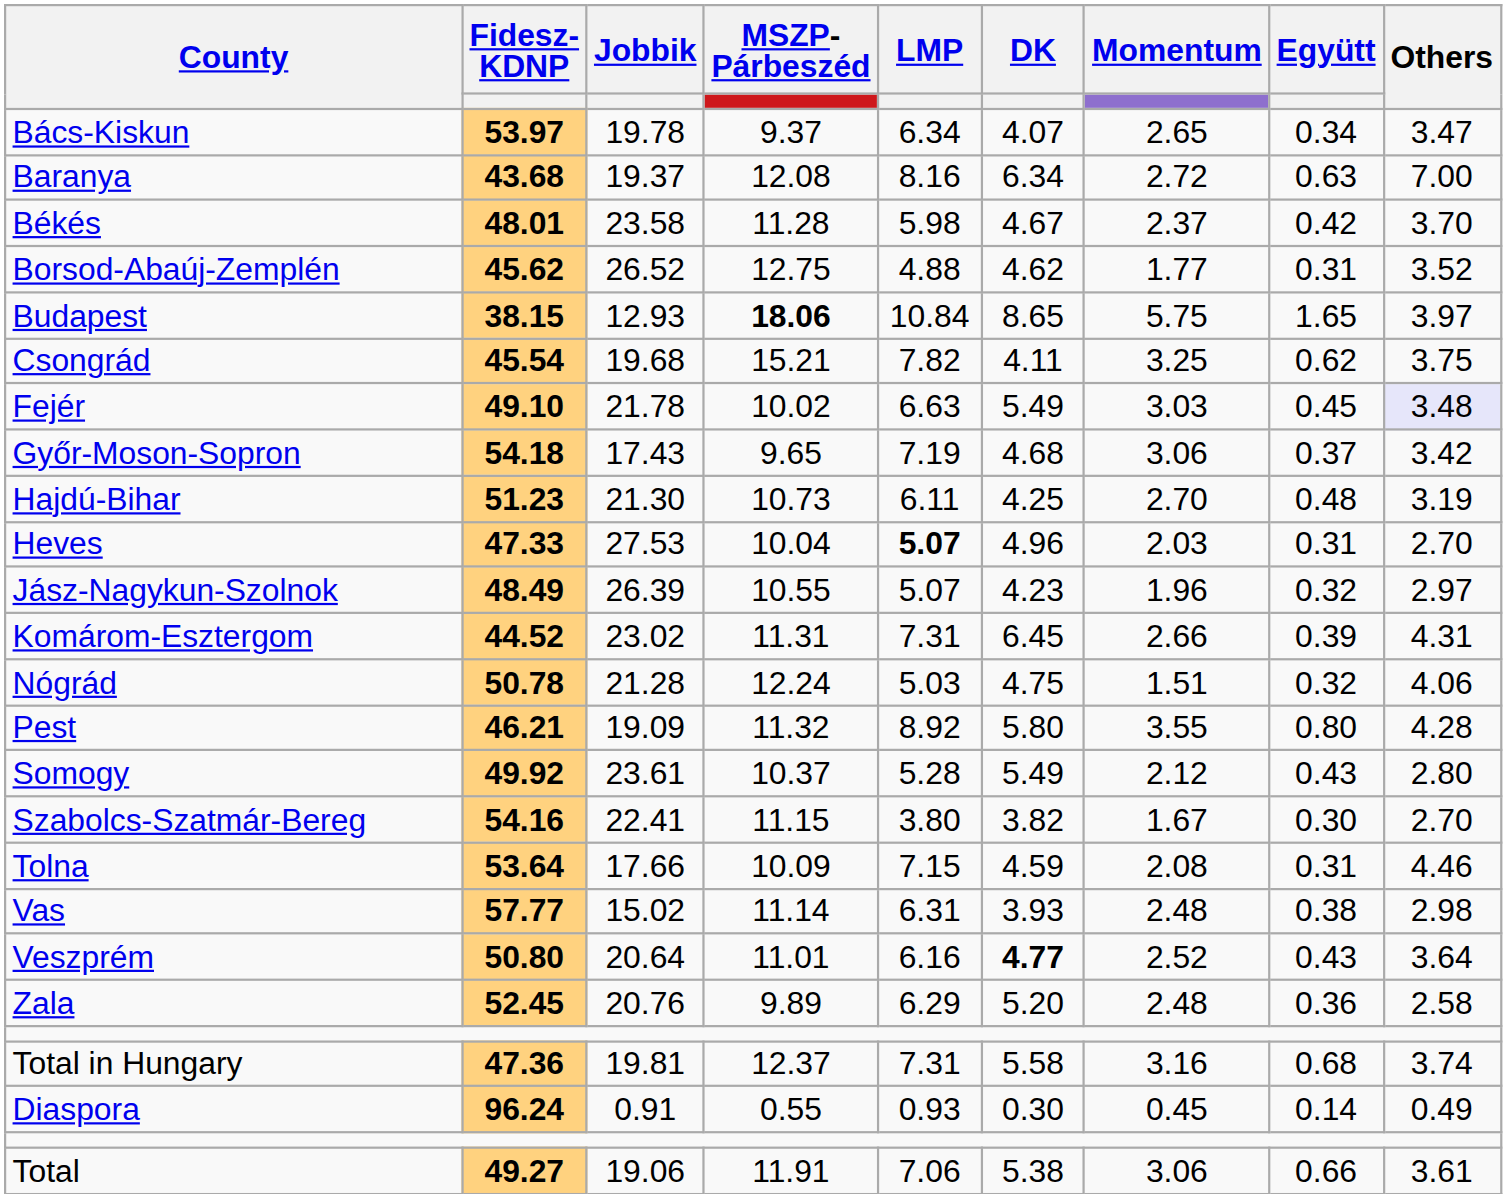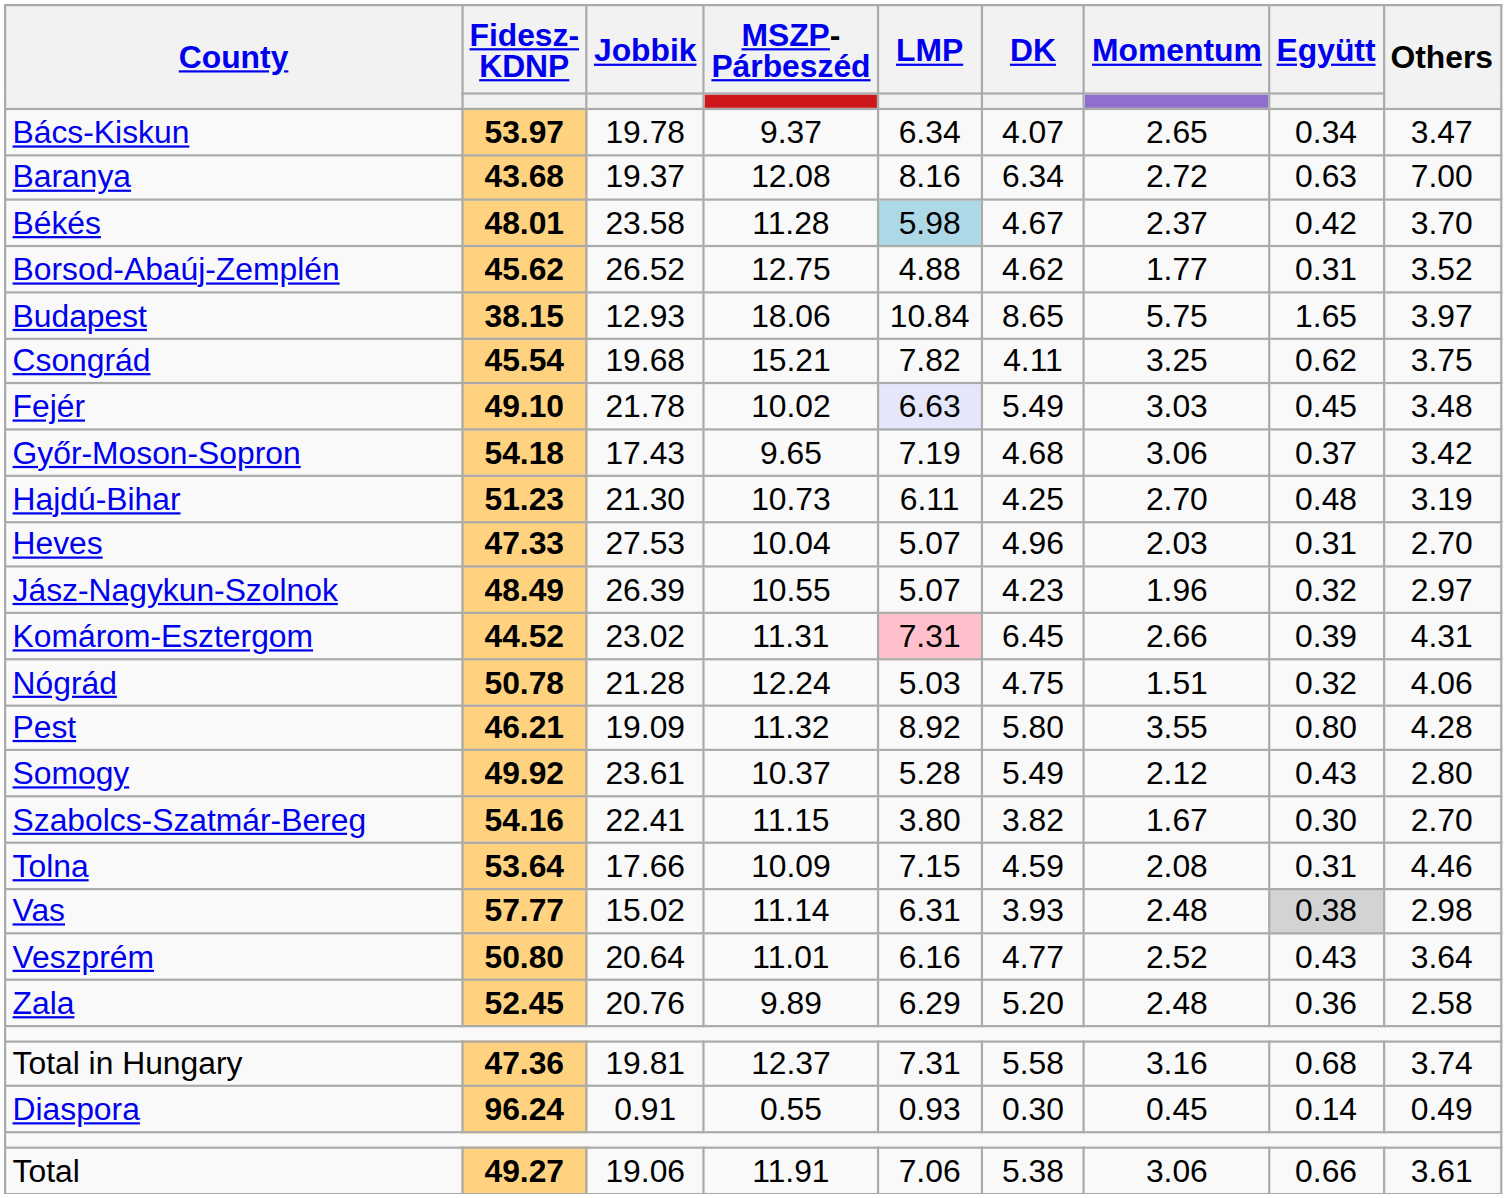(930, 223) no background -> (930, 223) lightblue background
(791, 315) bold -> (791, 315) normal
(930, 407) no background -> (930, 407) lavender background
(1442, 407) lavender background -> (1442, 407) no background
(930, 544) bold -> (930, 544) normal
(930, 636) no background -> (930, 636) pink background
(1326, 911) no background -> (1326, 911) lightgrey background
(1033, 957) bold -> (1033, 957) normal
